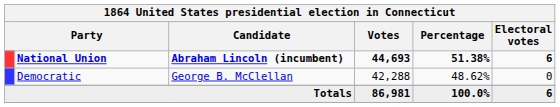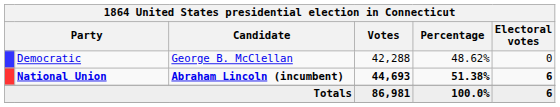rows swapped: (62, 60) <-> (49, 77)
